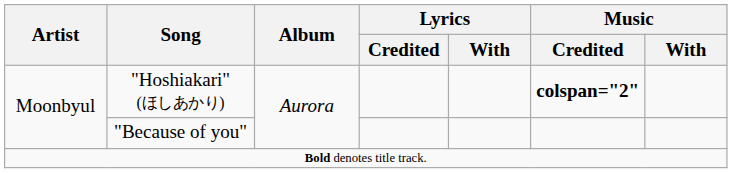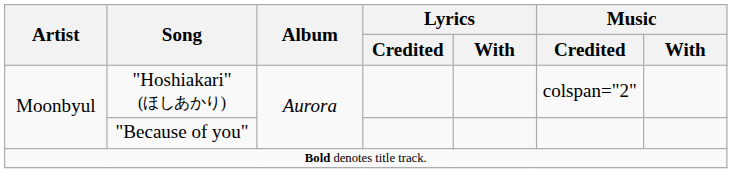(588, 91) bold -> (590, 91) normal
